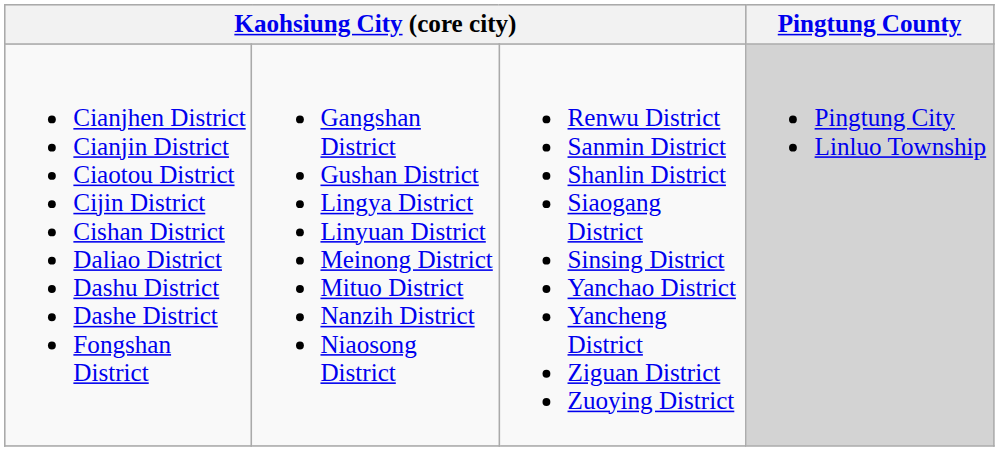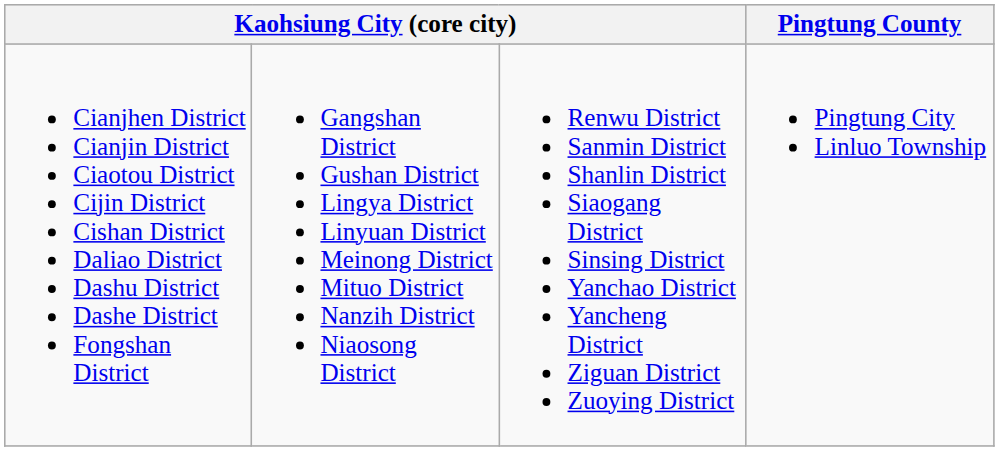(870, 132) lightgrey background -> (870, 132) no background
